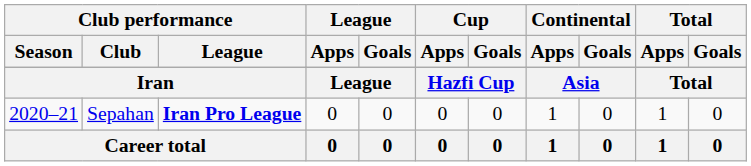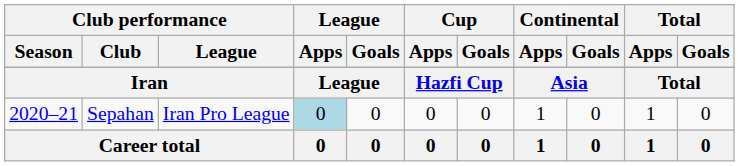(232, 113) bold -> (226, 113) normal
(332, 113) no background -> (321, 113) lightblue background
